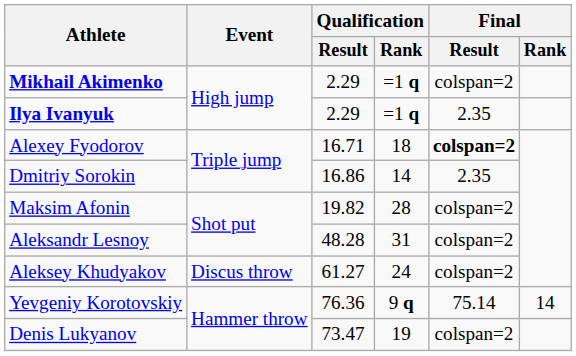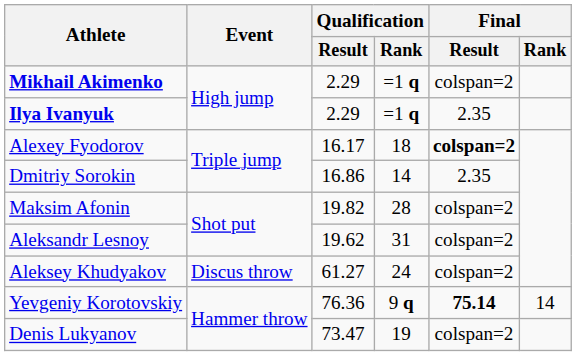(343, 145) 16.71 -> (343, 145) 16.17
(343, 240) 48.28 -> (343, 240) 19.62
(474, 303) normal -> (474, 303) bold
